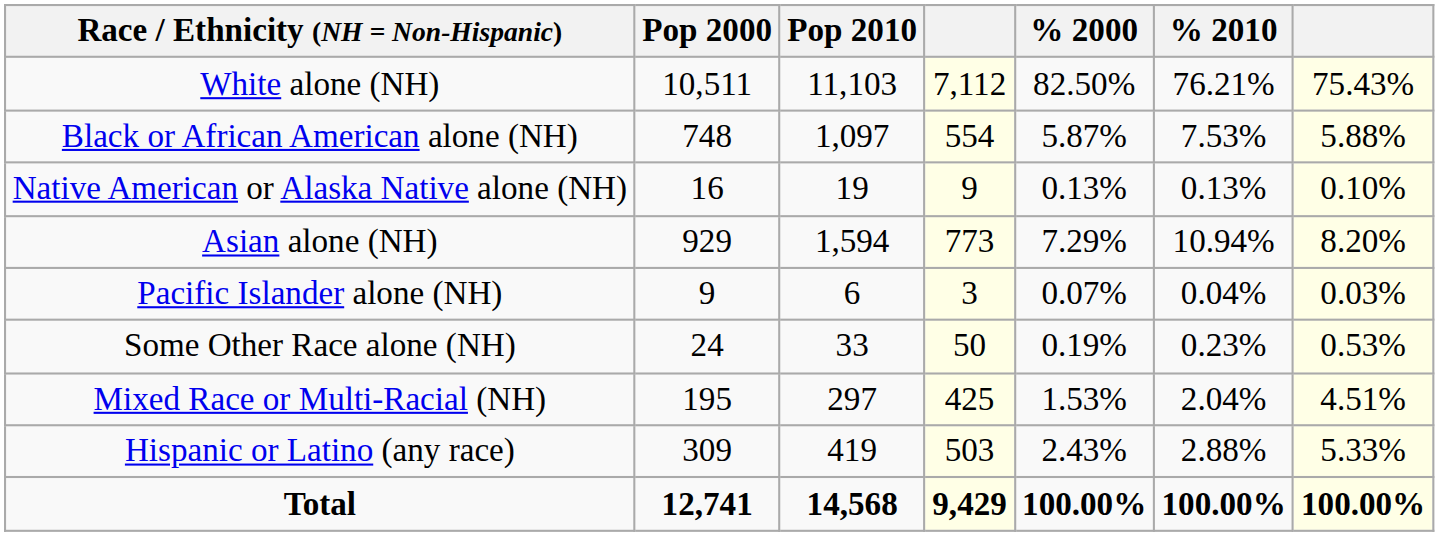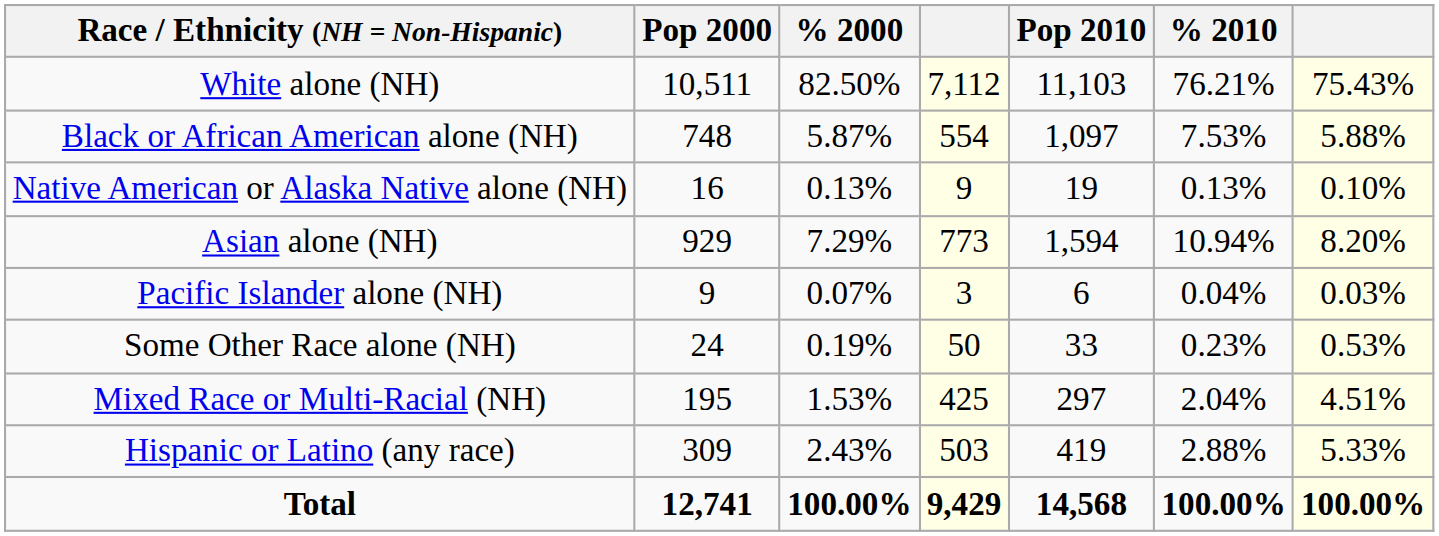columns swapped: (852, 30) <-> (1084, 30)
